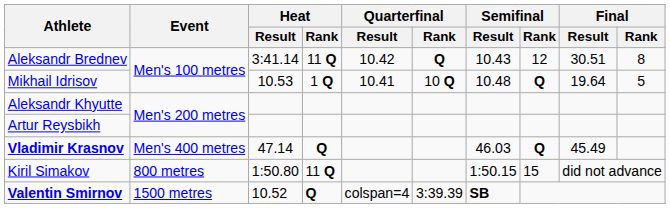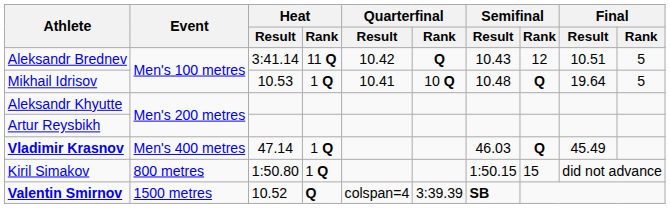(588, 59) 30.51 -> (588, 59) 10.51
(641, 59) 8 -> (641, 59) 5
(322, 149) Q -> (322, 149) 1 Q
(320, 171) 11 Q -> (317, 171) 1 Q
